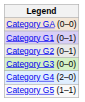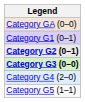(41, 50) normal -> (42, 50) bold
(41, 64) normal -> (42, 64) bold
